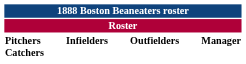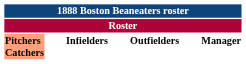(25, 46) no background -> (25, 46) lightsalmon background
